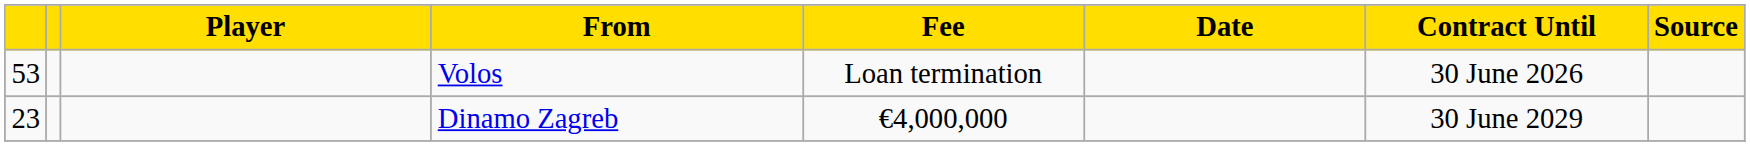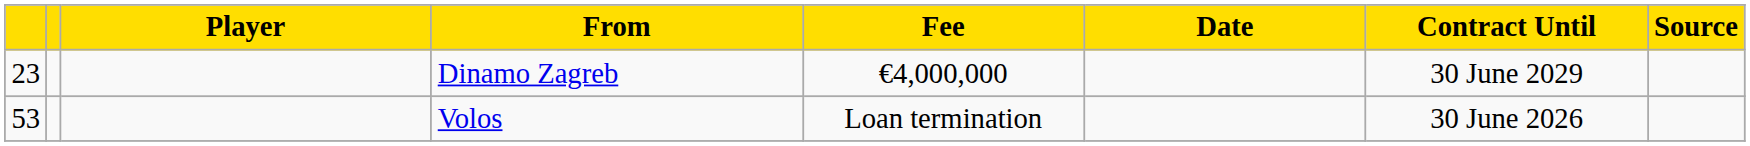rows swapped: (528, 118) <-> (470, 72)
